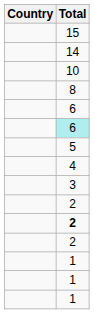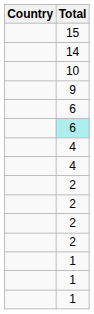(73, 90) 8 -> (73, 90) 9
(73, 147) 5 -> (73, 147) 4
(73, 185) 3 -> (73, 185) 2
(73, 223) bold -> (73, 223) normal
